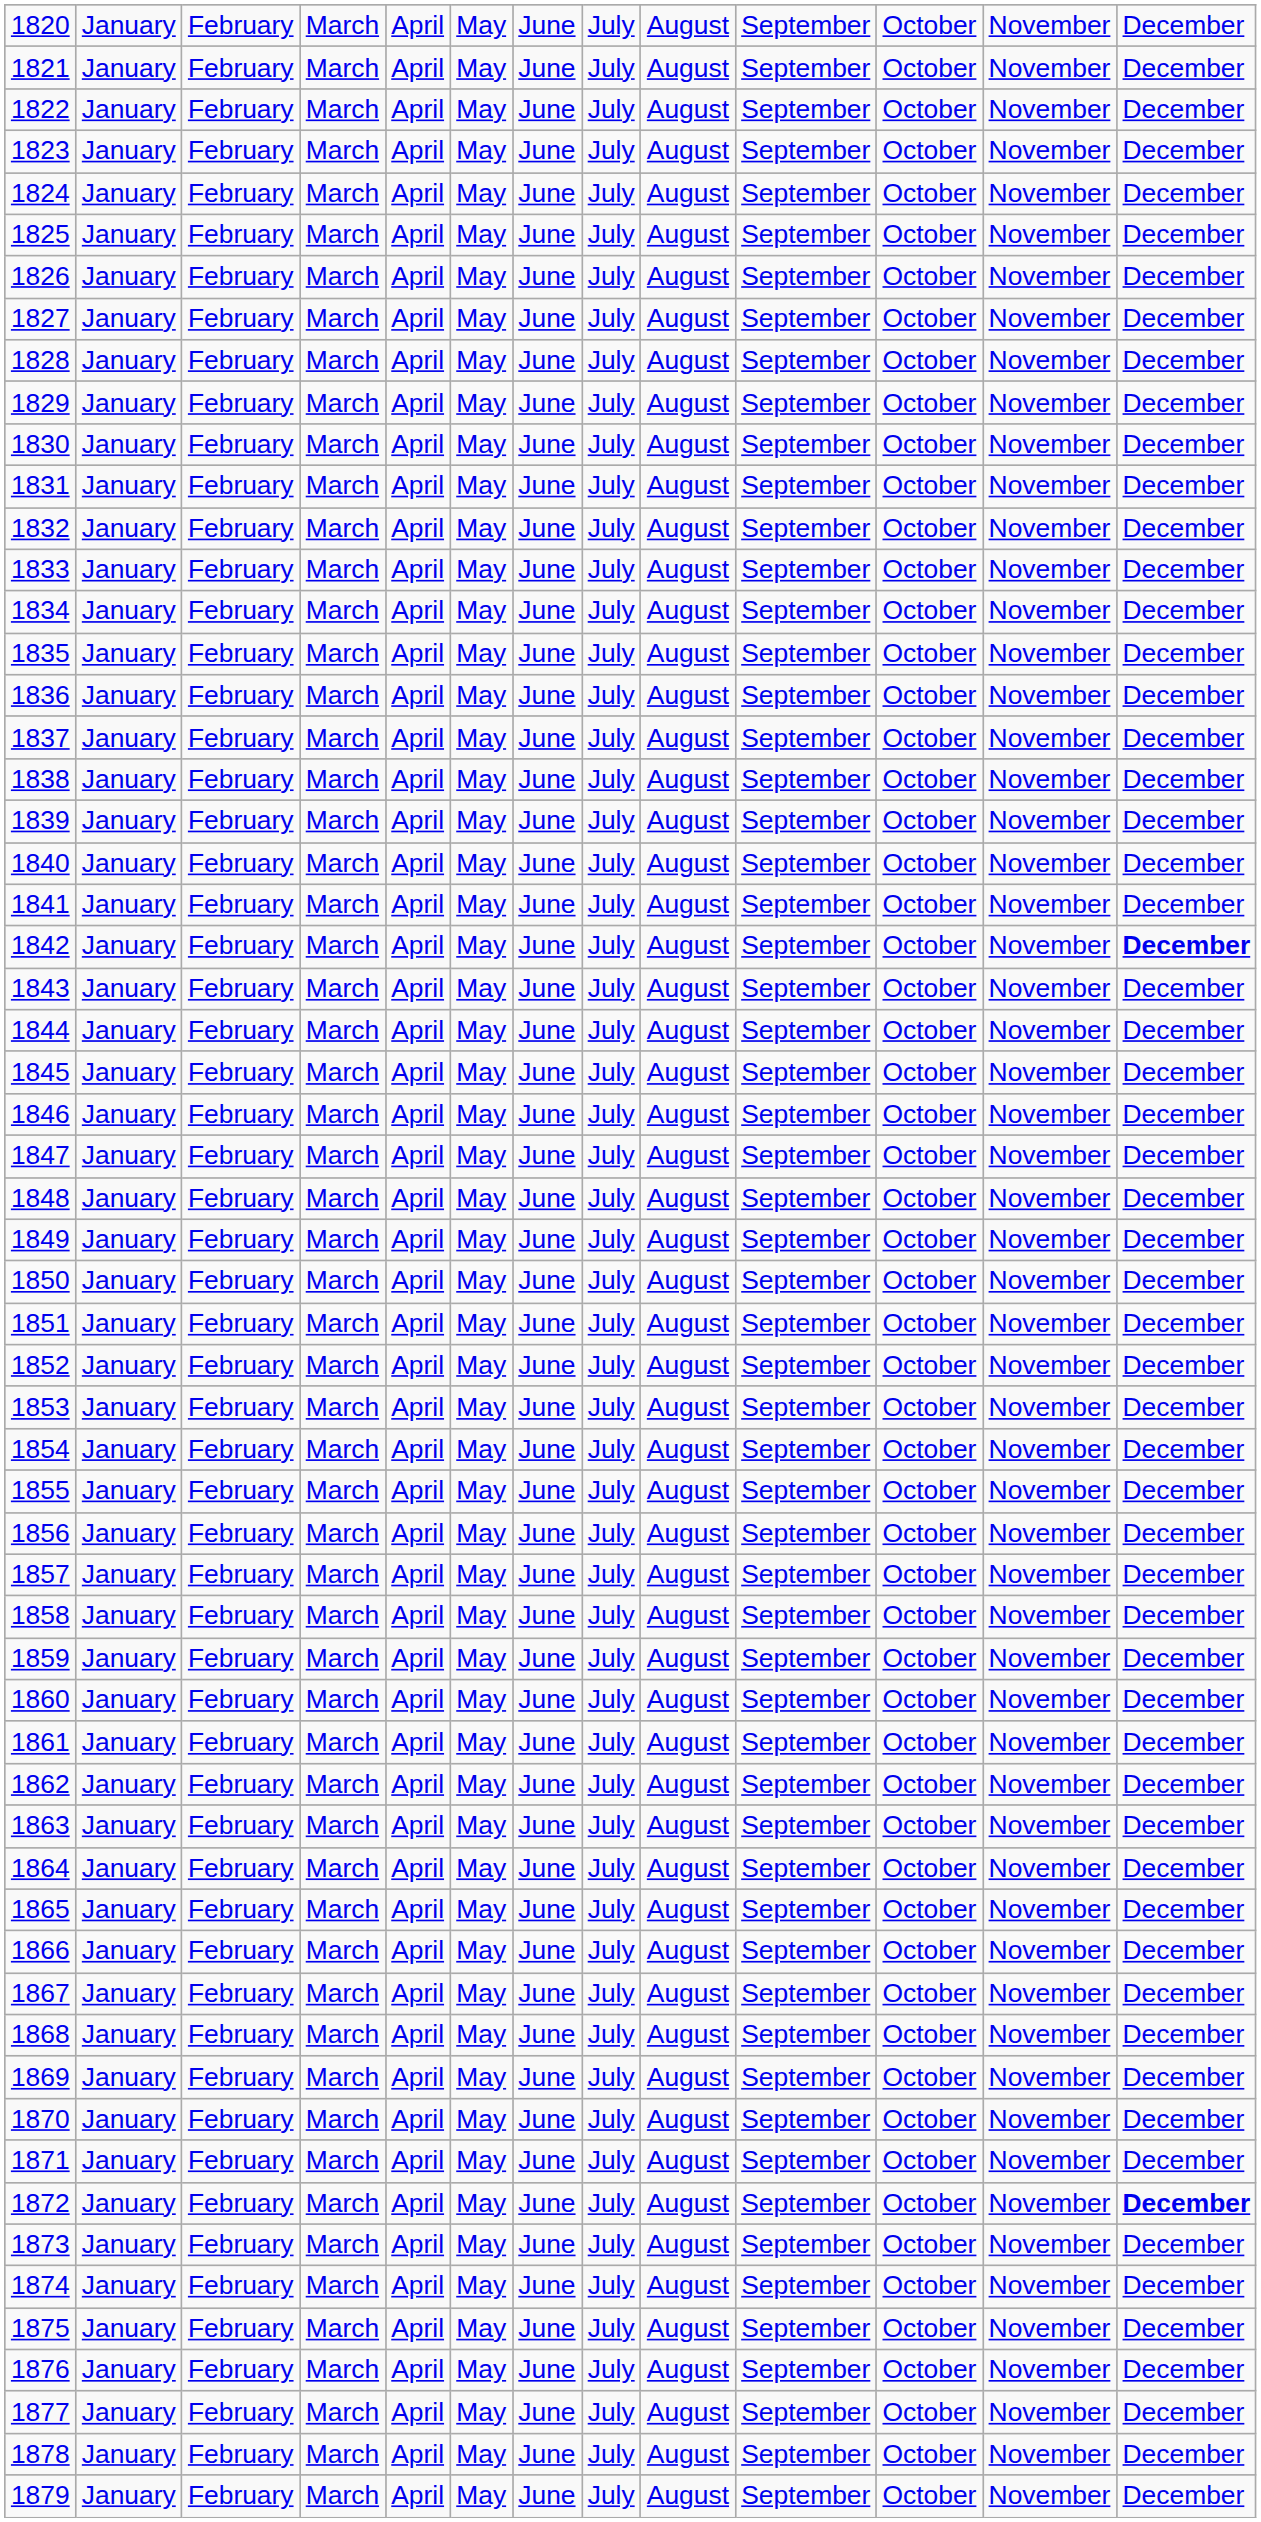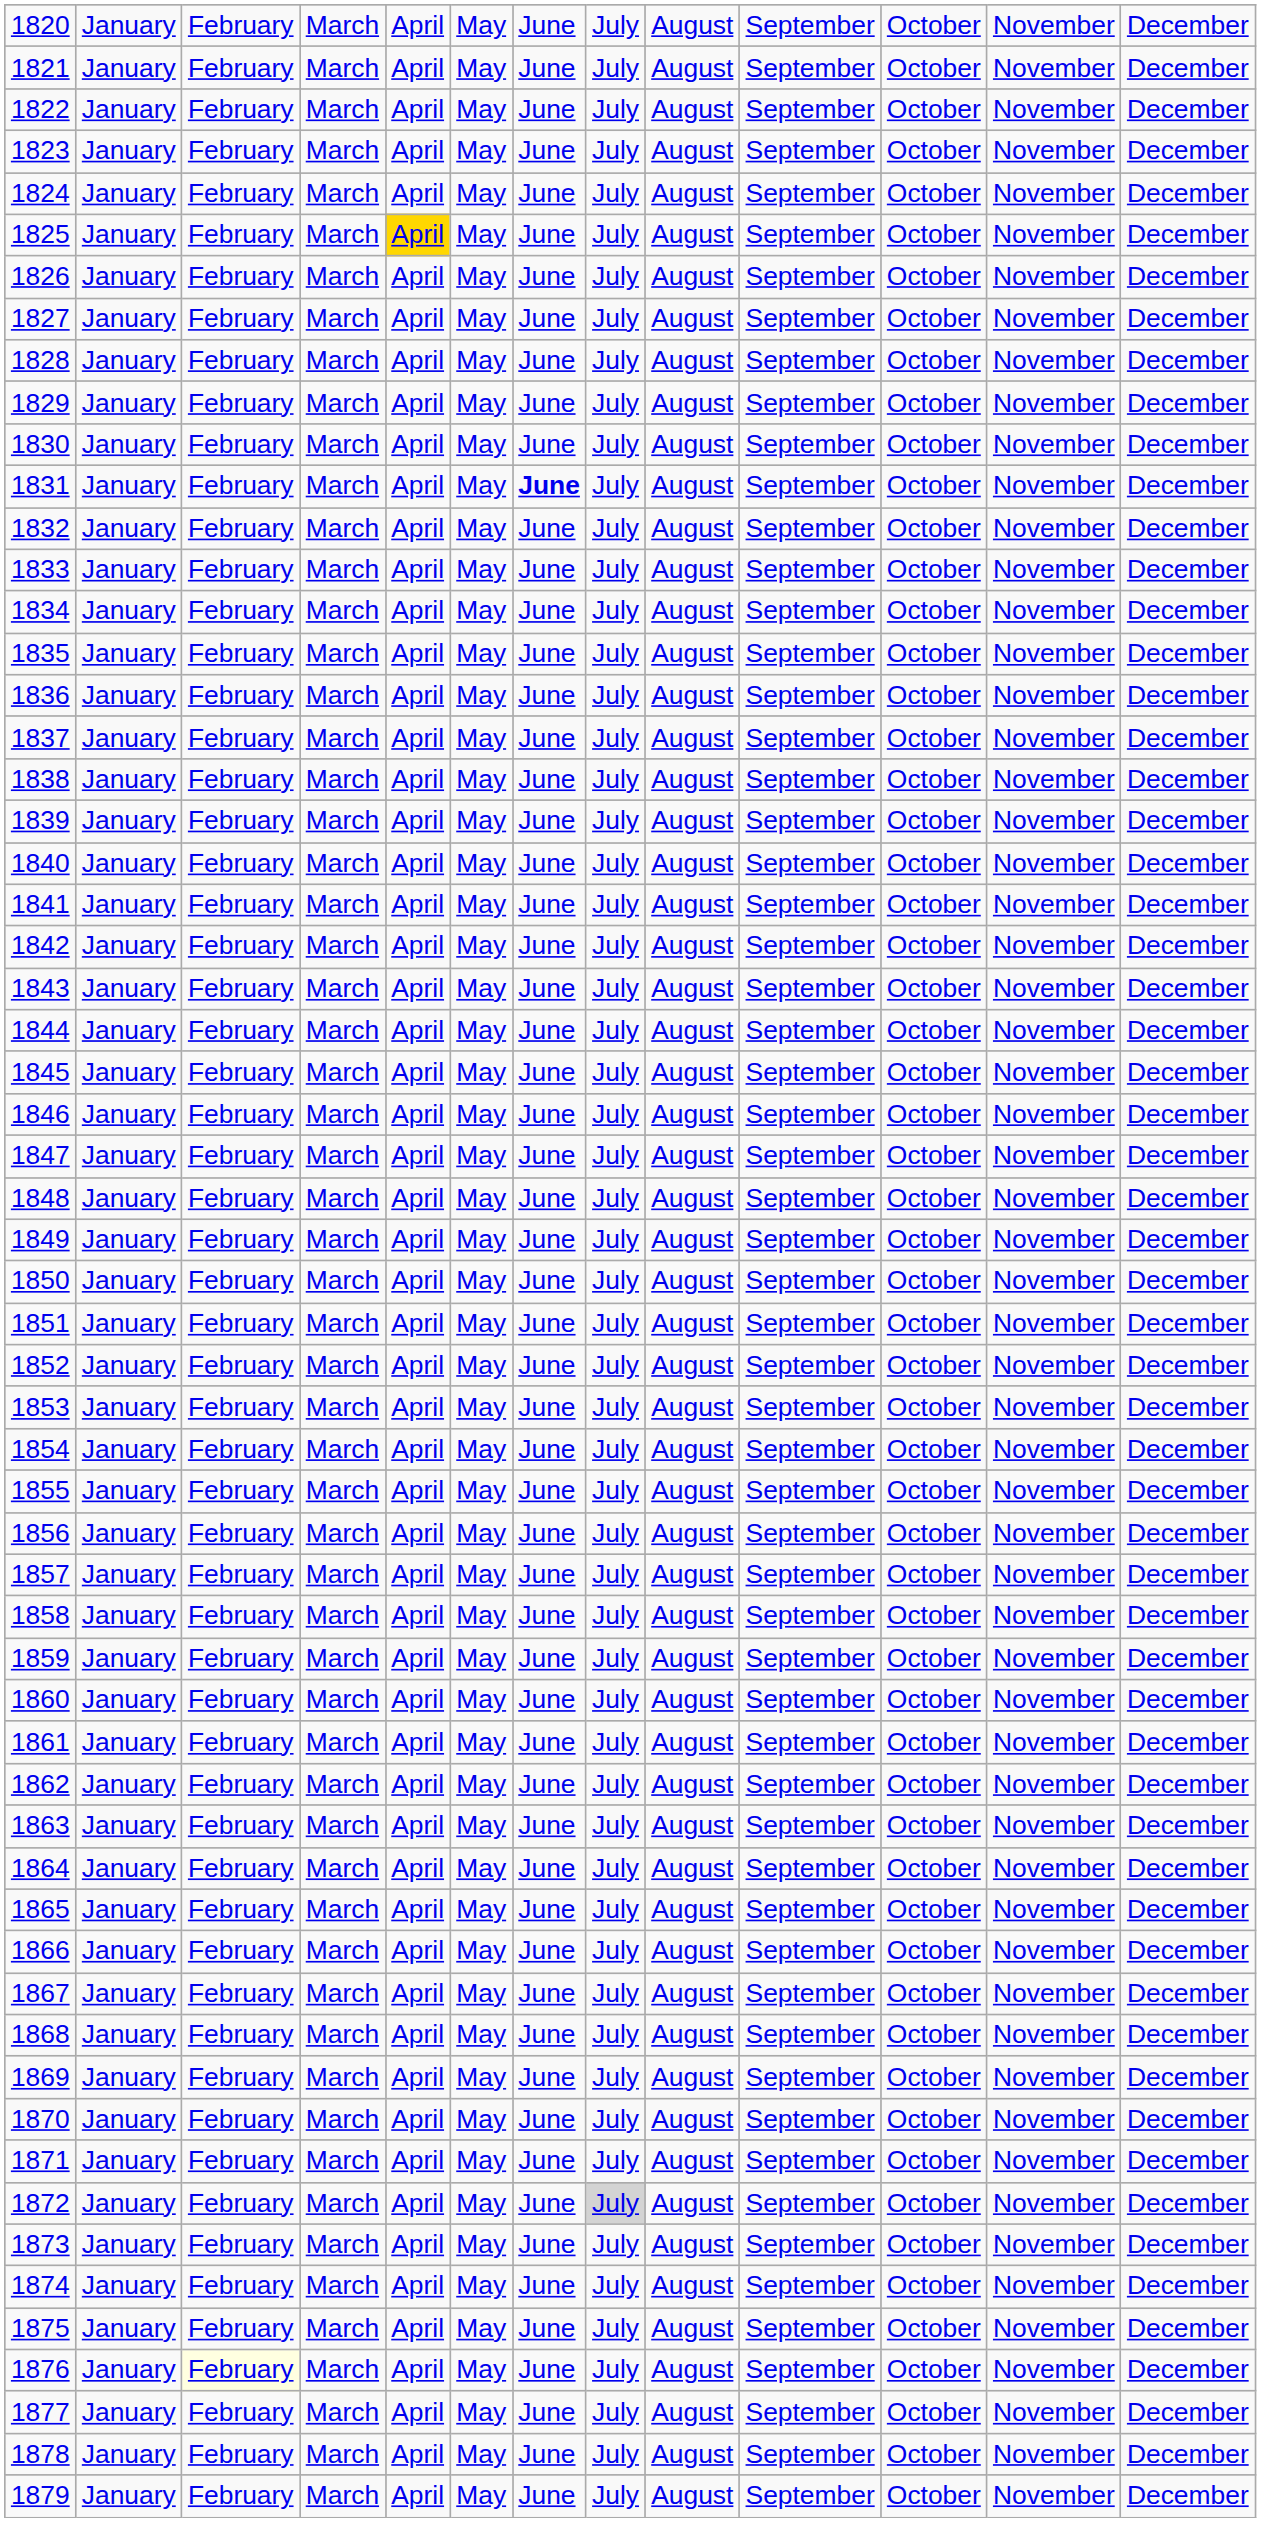(418, 234) no background -> (418, 234) gold background
(547, 485) normal -> (549, 485) bold
(1186, 946) bold -> (1188, 946) normal
(611, 2202) no background -> (616, 2202) lightgrey background
(1186, 2202) bold -> (1188, 2202) normal
(241, 2370) no background -> (241, 2370) lightyellow background
